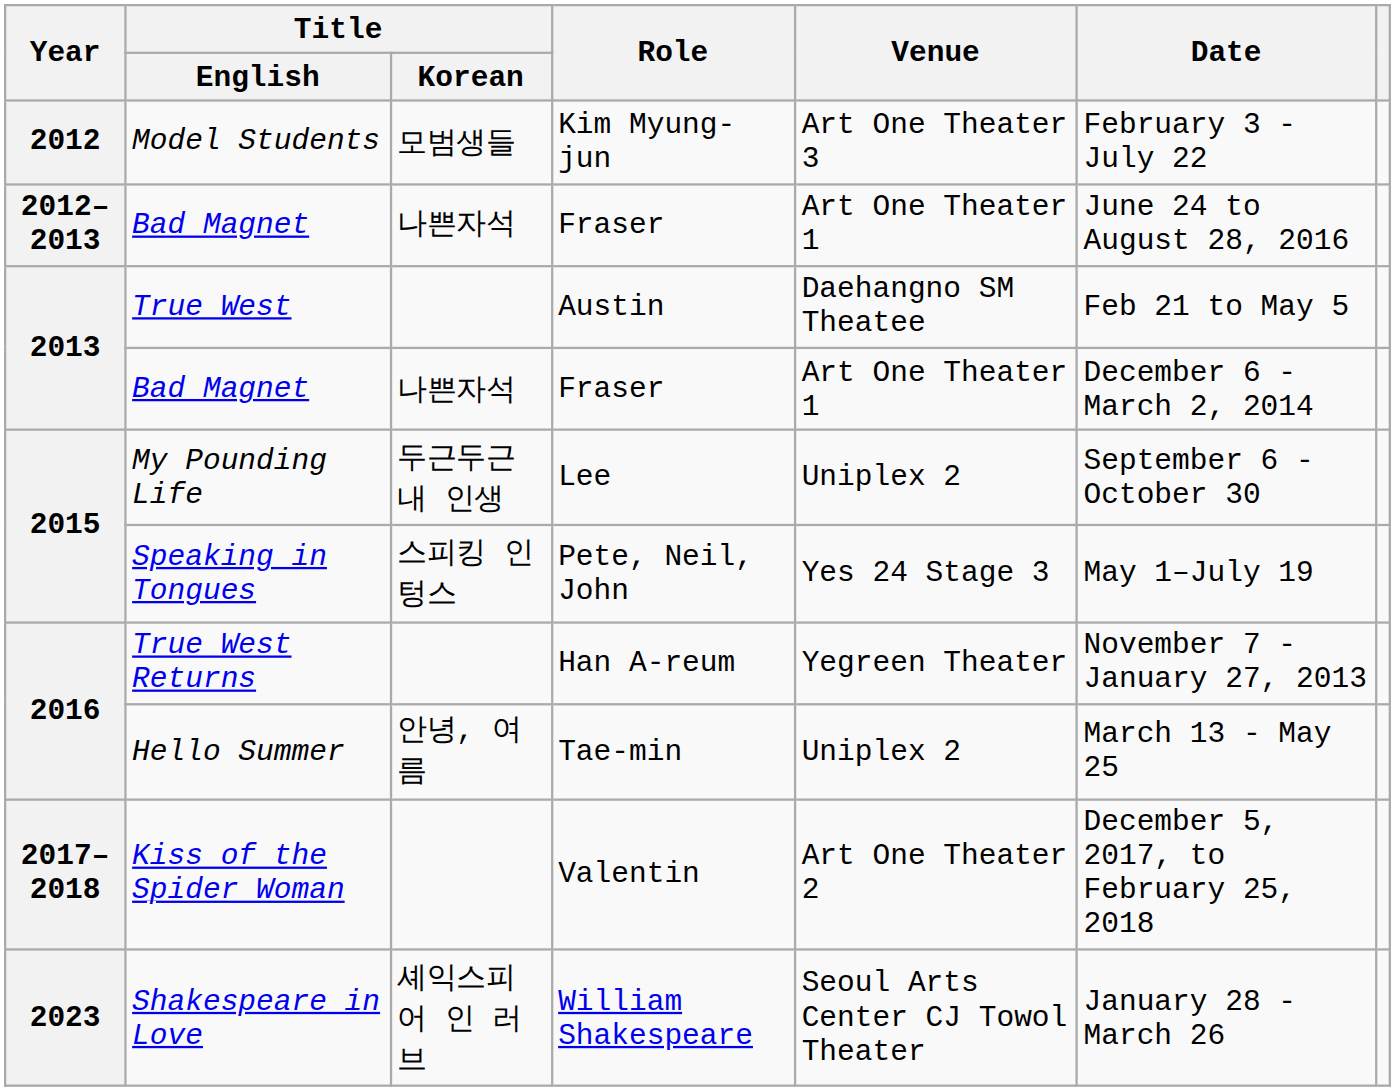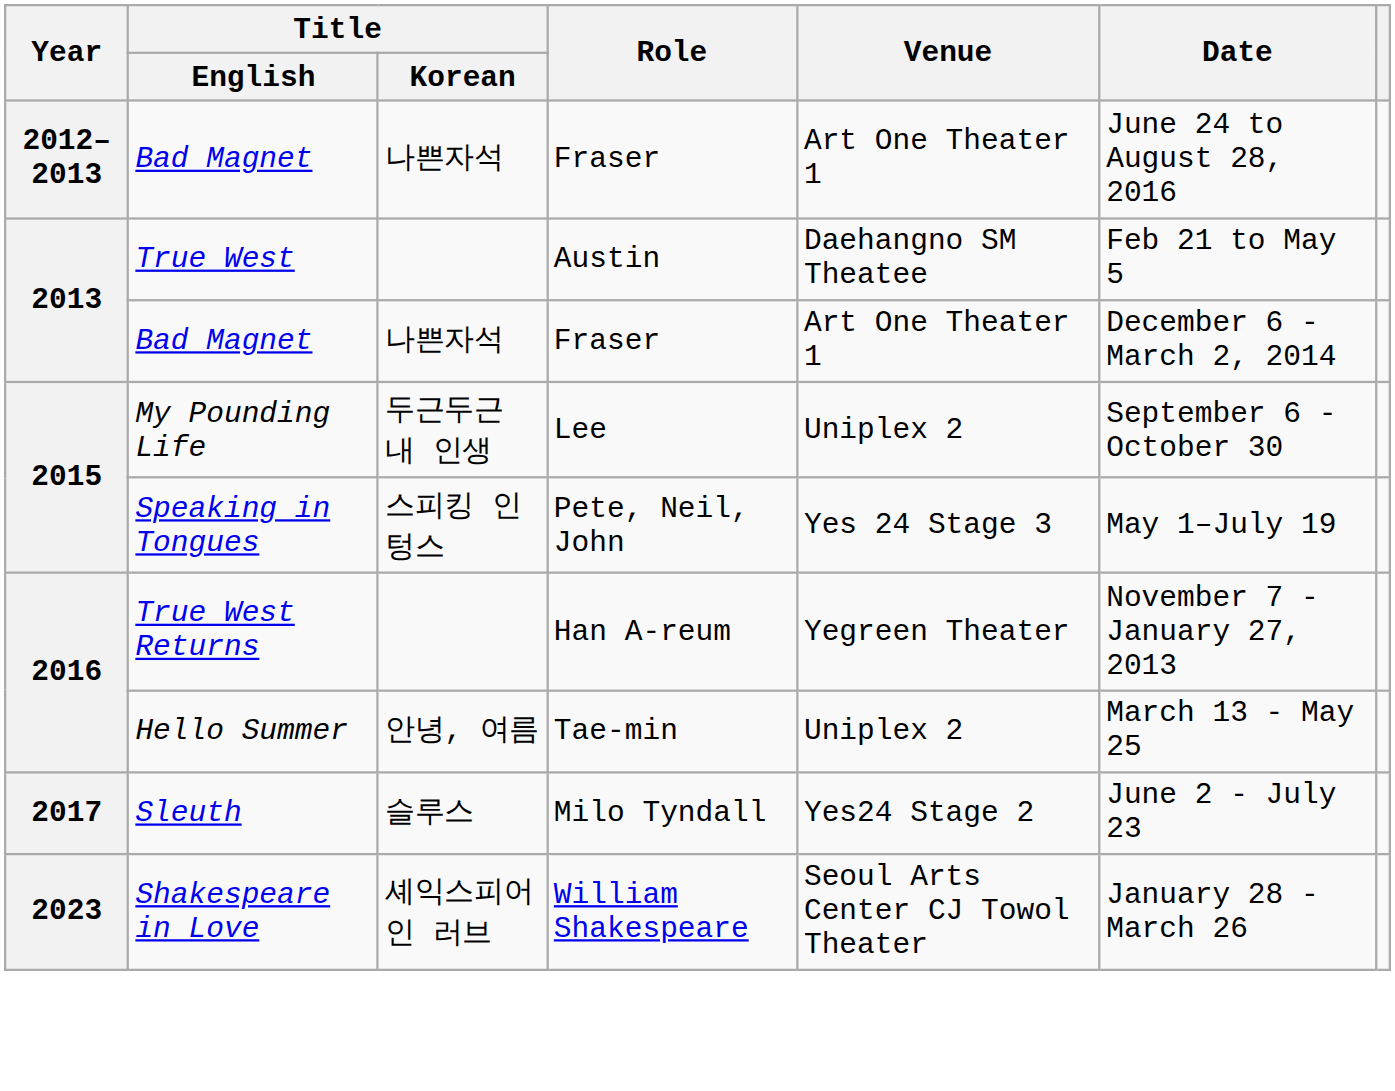- row: (65, 142)
+ row: (67, 813)
- row: (65, 874)
